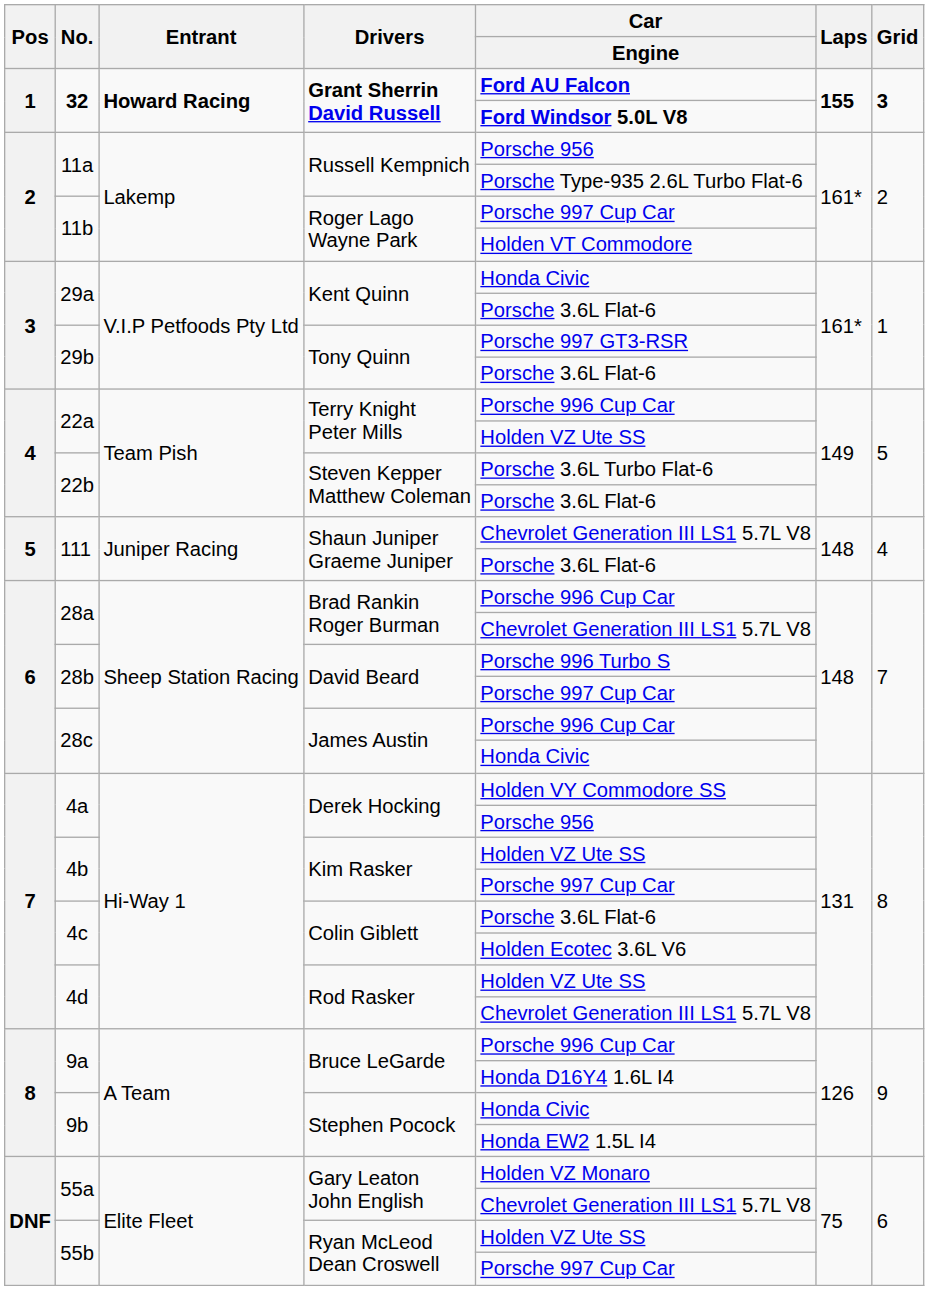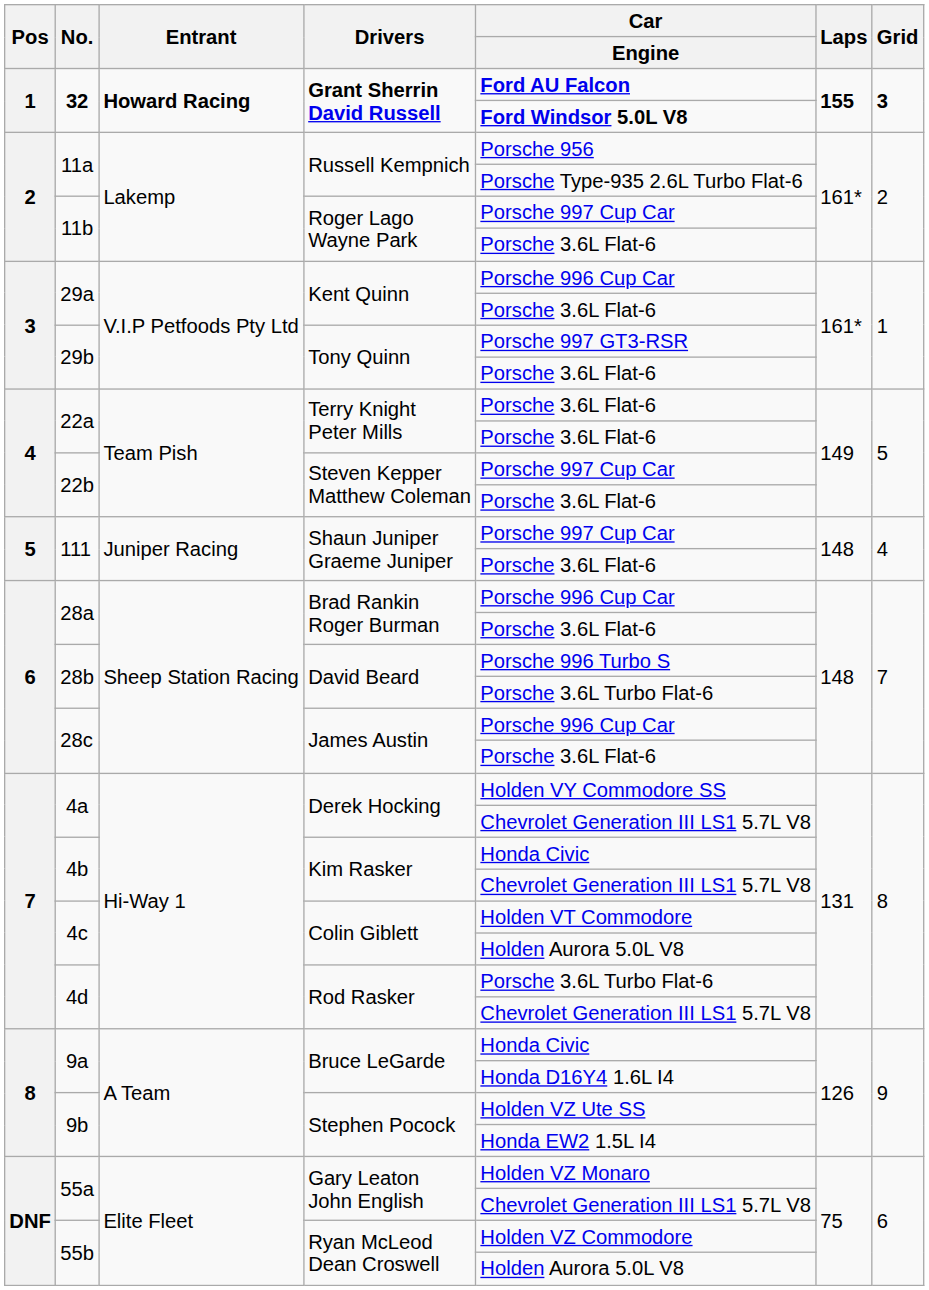(586, 245) Holden VT Commodore -> (568, 245) Porsche 3.6L Flat-6
(535, 277) Honda Civic -> (577, 277) Porsche 996 Cup Car
(577, 405) Porsche 996 Cup Car -> (568, 405) Porsche 3.6L Flat-6
(563, 437) Holden VZ Ute SS -> (568, 437) Porsche 3.6L Flat-6
(597, 469) Porsche 3.6L Turbo Flat-6 -> (577, 469) Porsche 997 Cup Car
(646, 533) Chevrolet Generation III LS1 5.7L V8 -> (577, 533) Porsche 997 Cup Car
(646, 629) Chevrolet Generation III LS1 5.7L V8 -> (568, 629) Porsche 3.6L Flat-6
(577, 693) Porsche 997 Cup Car -> (597, 693) Porsche 3.6L Turbo Flat-6
(535, 757) Honda Civic -> (568, 757) Porsche 3.6L Flat-6
(537, 821) Porsche 956 -> (646, 821) Chevrolet Generation III LS1 5.7L V8
(563, 853) Holden VZ Ute SS -> (535, 853) Honda Civic
(577, 885) Porsche 997 Cup Car -> (646, 885) Chevrolet Generation III LS1 5.7L V8
(568, 917) Porsche 3.6L Flat-6 -> (586, 917) Holden VT Commodore
(583, 949) Holden Ecotec 3.6L V6 -> (582, 949) Holden Aurora 5.0L V8
(563, 981) Holden VZ Ute SS -> (597, 981) Porsche 3.6L Turbo Flat-6
(577, 1045) Porsche 996 Cup Car -> (535, 1045) Honda Civic
(535, 1109) Honda Civic -> (563, 1109) Holden VZ Ute SS
(563, 1237) Holden VZ Ute SS -> (586, 1237) Holden VZ Commodore
(577, 1269) Porsche 997 Cup Car -> (582, 1269) Holden Aurora 5.0L V8
